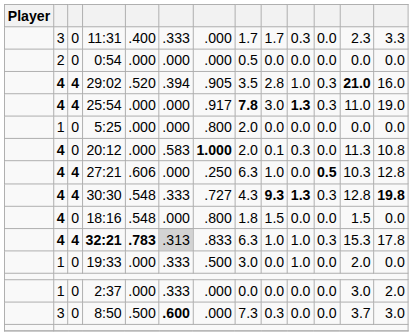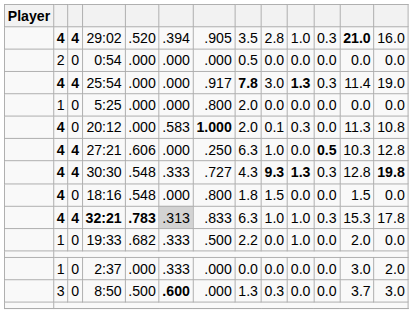- row: (61, 38)
rows swapped: (61, 83) <-> (61, 61)
(357, 105) 11.0 -> (357, 83) 11.4
(142, 262) .000 -> (142, 240) .682
(248, 262) 3.0 -> (248, 240) 2.2
(248, 313) 7.3 -> (248, 291) 1.3
